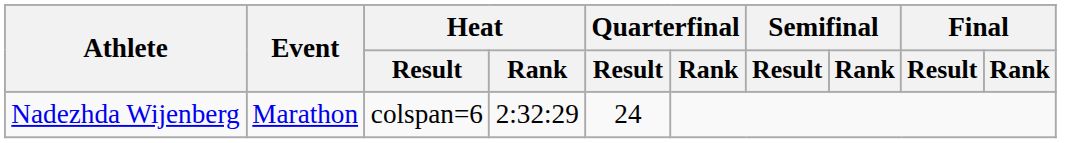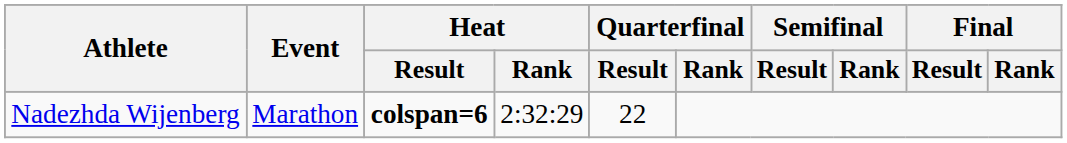(427, 114) normal -> (429, 114) bold
(628, 114) 24 -> (633, 114) 22
